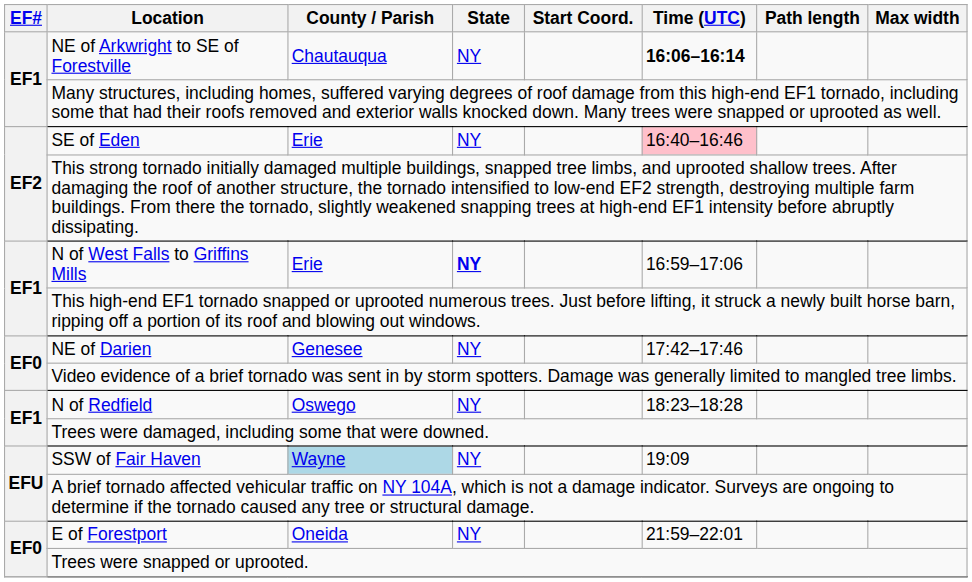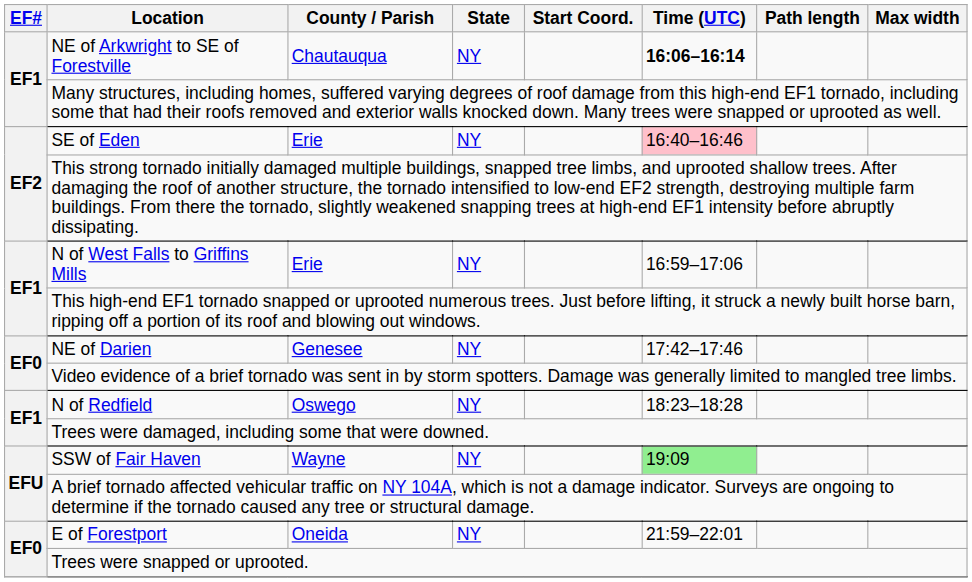(469, 264) bold -> (469, 264) normal
(319, 459) lightblue background -> (319, 459) no background
(668, 459) no background -> (668, 459) lightgreen background
